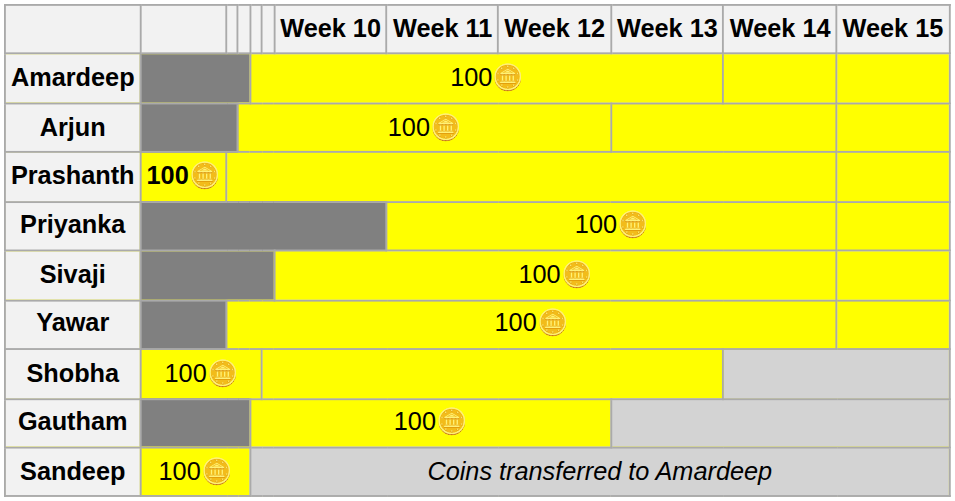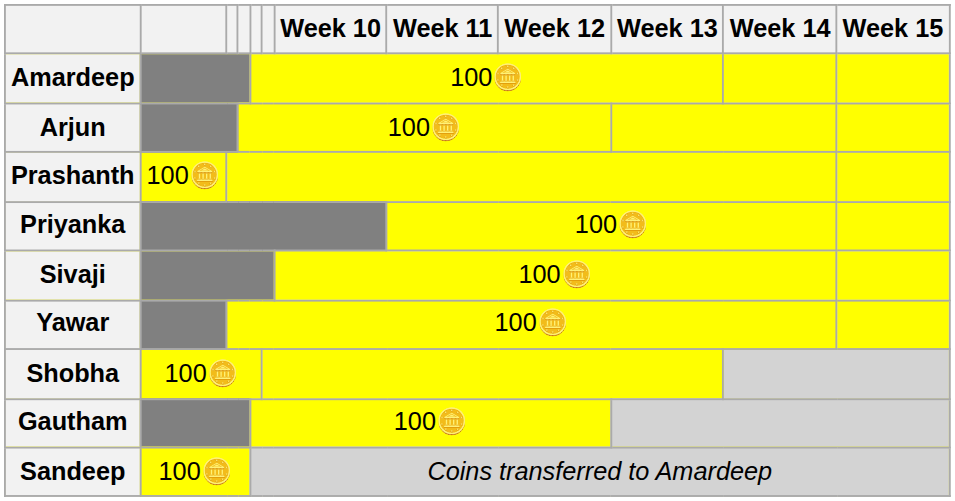(183, 176) bold -> (183, 176) normal
